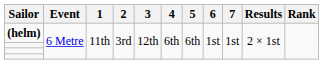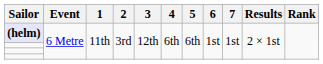(24, 33) no background -> (24, 33) lavender background
